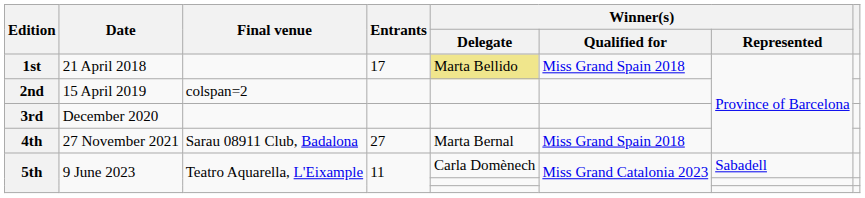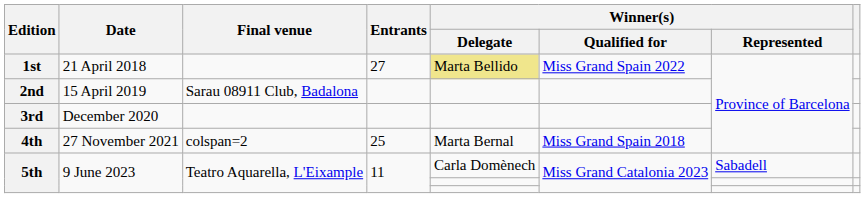(378, 66) 17 -> (378, 66) 27
(614, 66) Miss Grand Spain 2018 -> (614, 66) Miss Grand Spain 2022
(217, 91) colspan=2 -> (272, 91) Sarau 08911 Club, Badalona
(272, 141) Sarau 08911 Club, Badalona -> (217, 141) colspan=2
(378, 141) 27 -> (378, 141) 25
